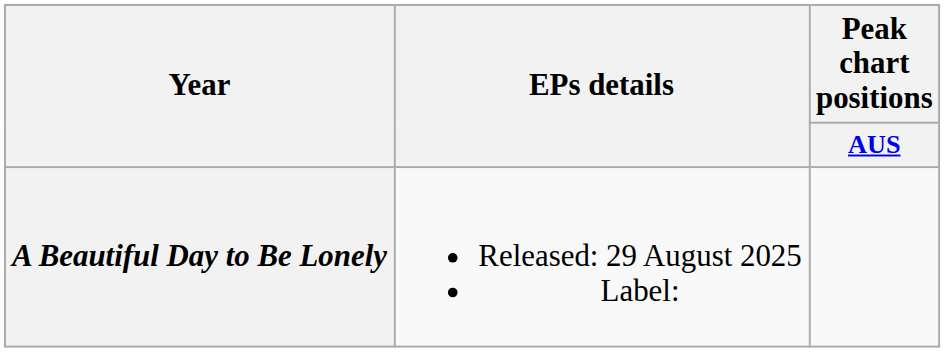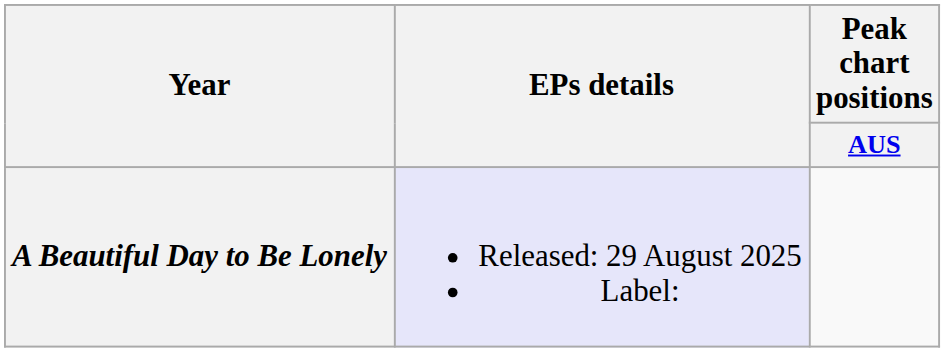(601, 274) no background -> (601, 274) lavender background
